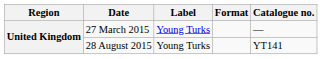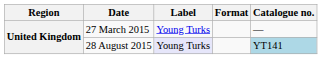(183, 45) no background -> (183, 45) lavender background
(268, 45) no background -> (268, 45) lightblue background
